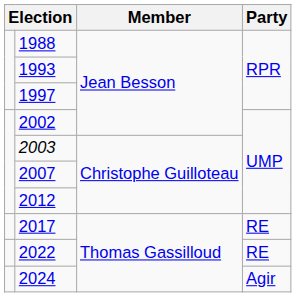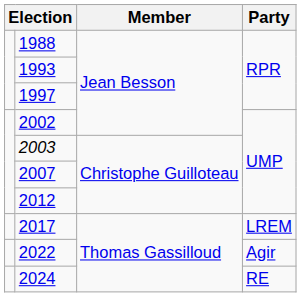(258, 226) RE -> (269, 226) LREM
(258, 252) RE -> (261, 252) Agir
(261, 278) Agir -> (258, 278) RE
